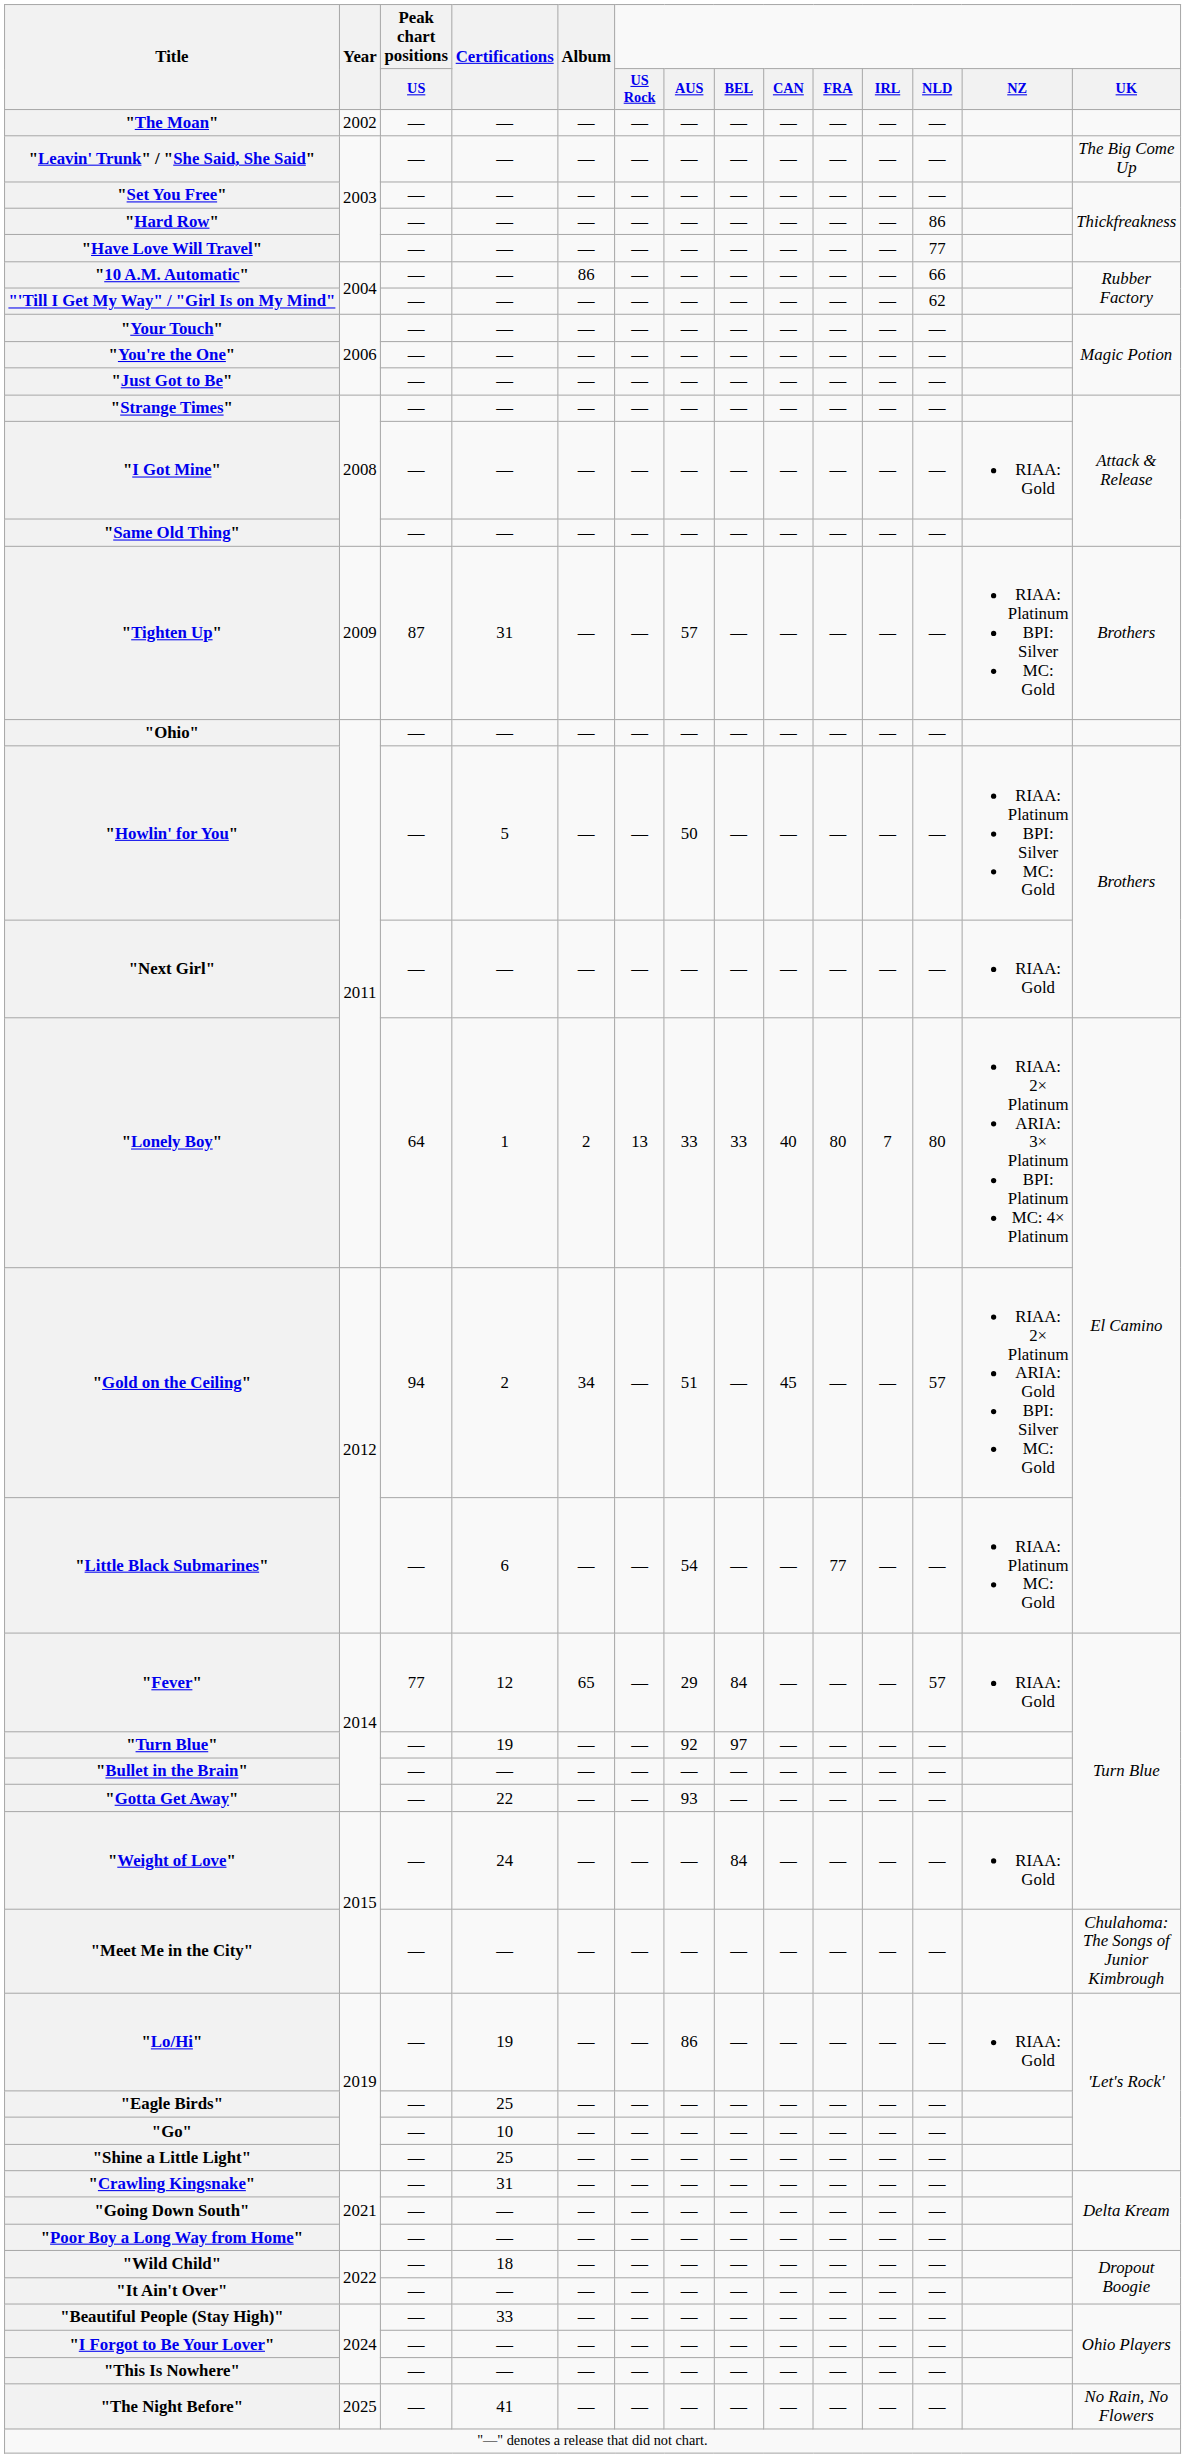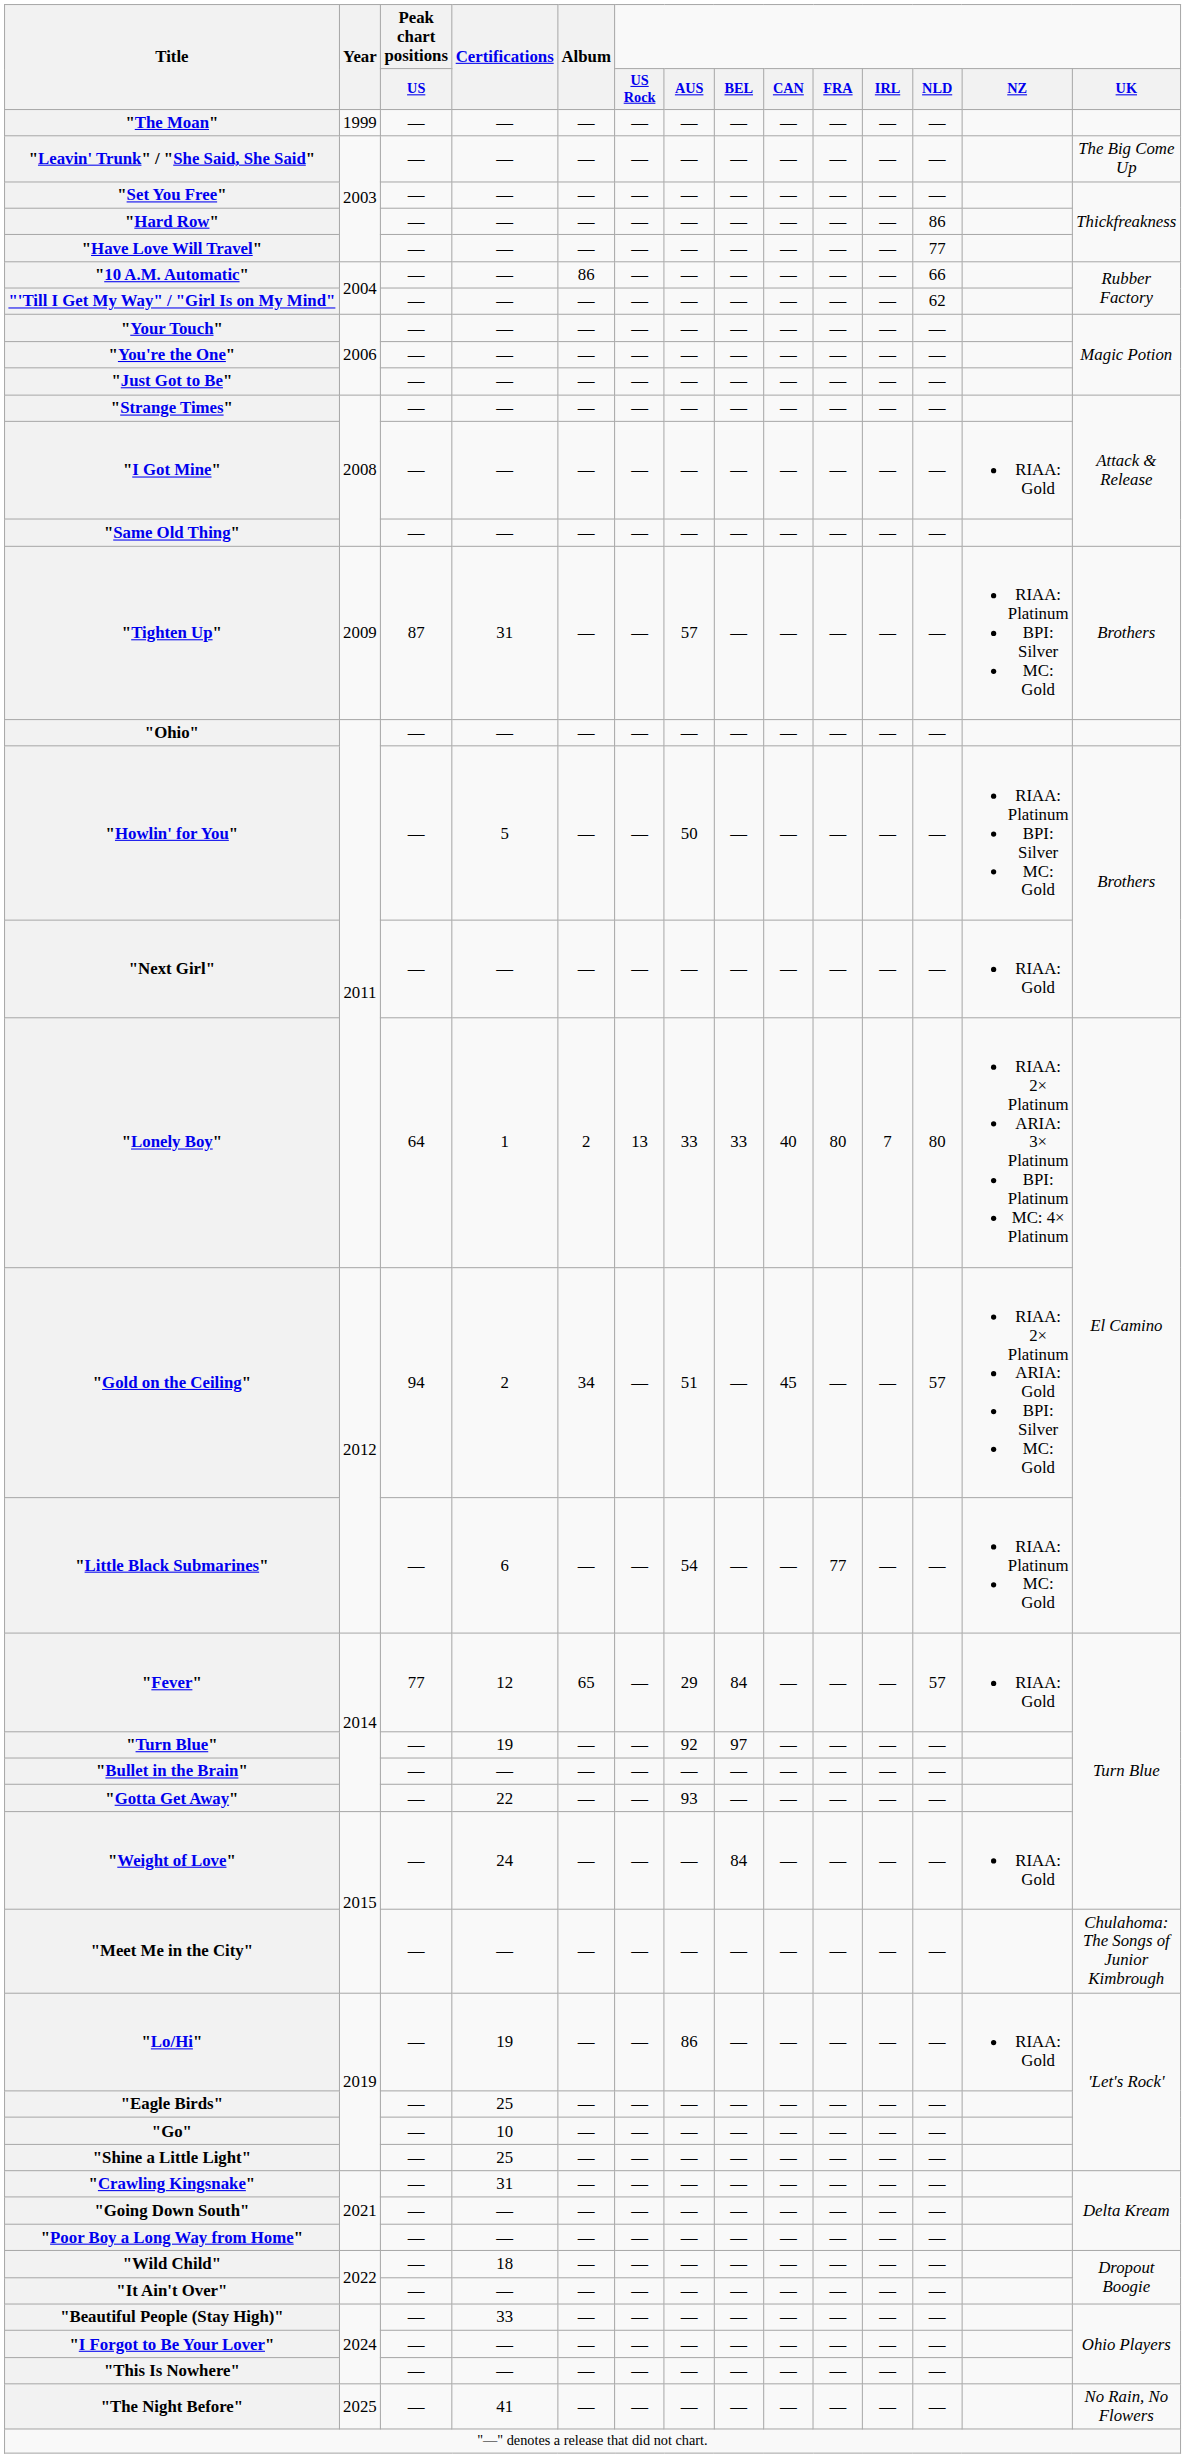(360, 122) 2002 -> (360, 122) 1999
